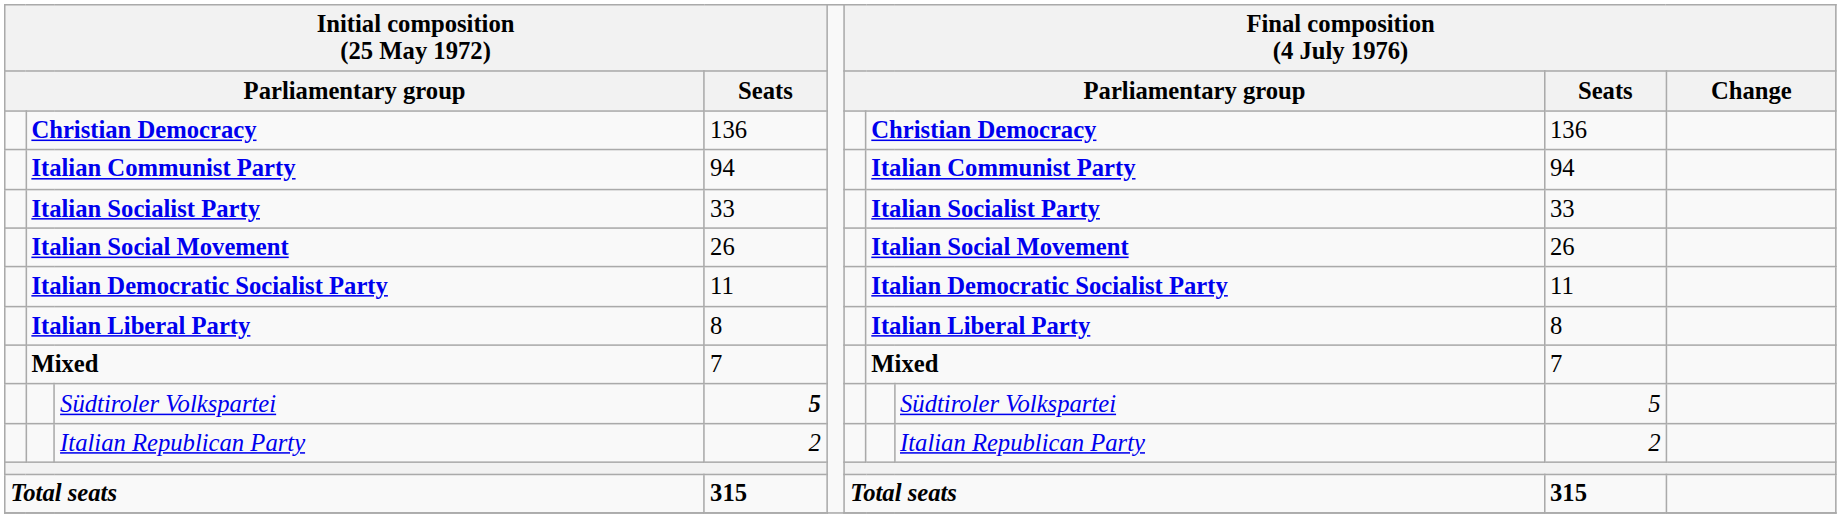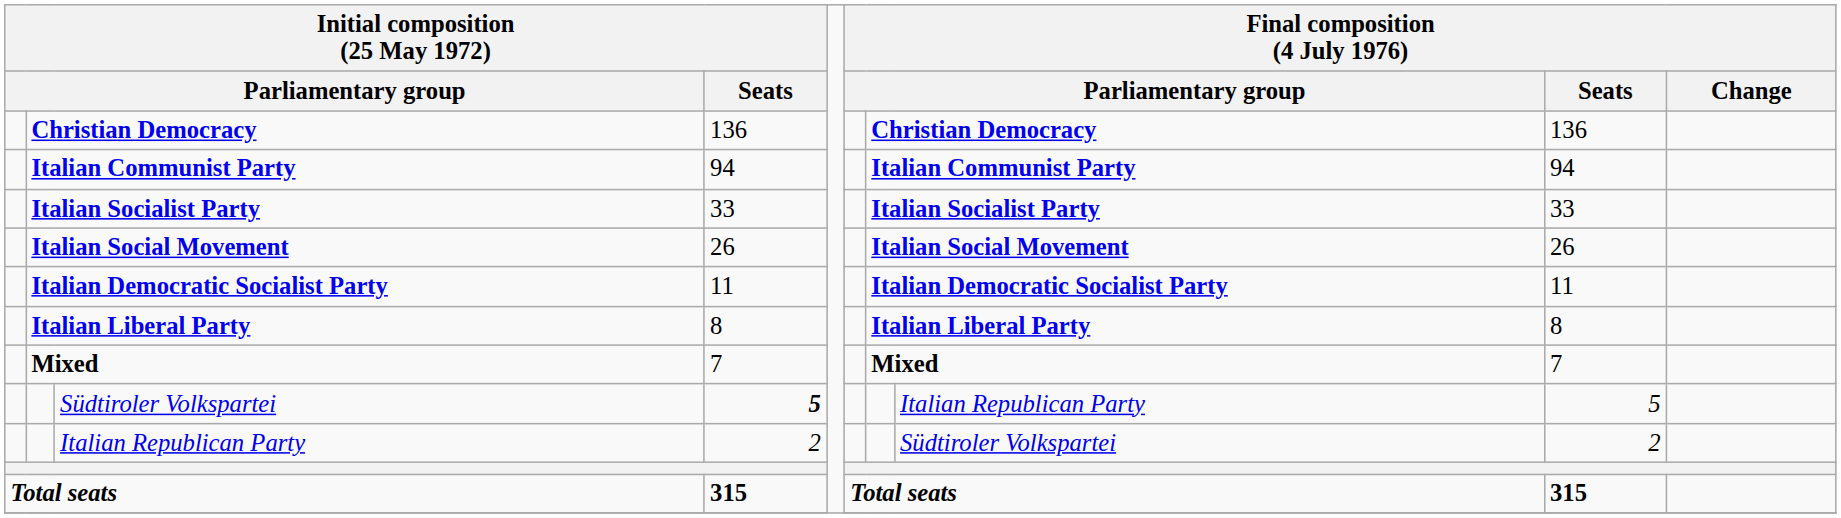(1008, 403) Südtiroler Volkspartei -> (1023, 403) Italian Republican Party
(1023, 442) Italian Republican Party -> (1008, 442) Südtiroler Volkspartei
